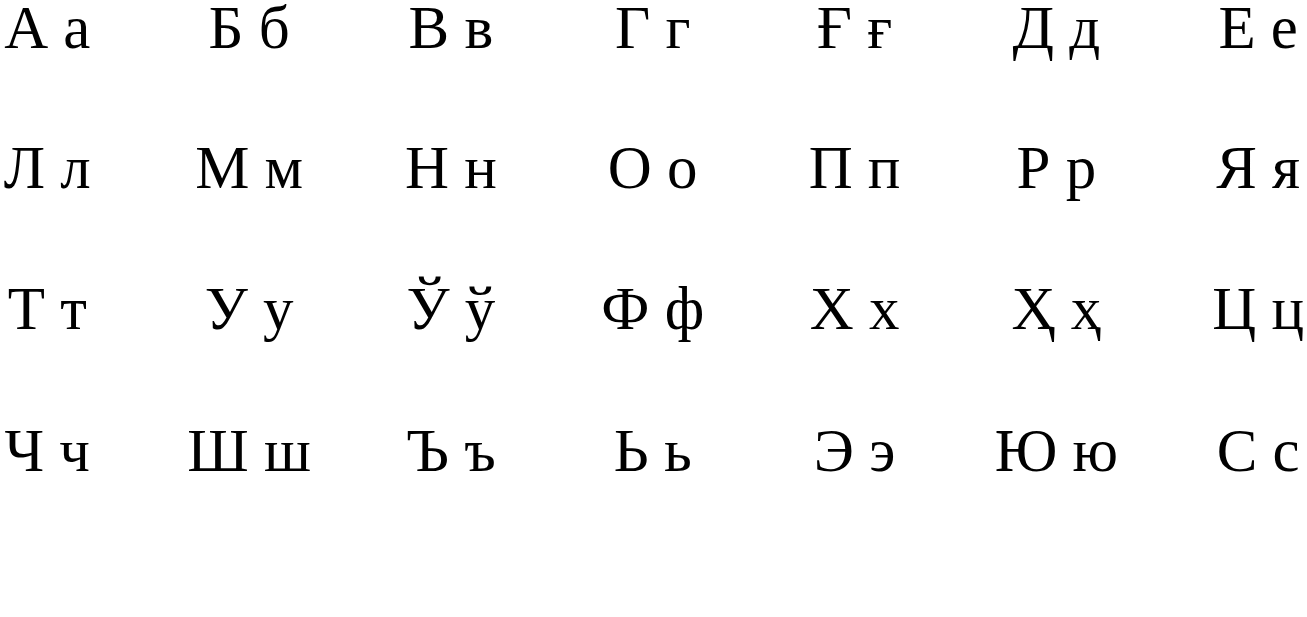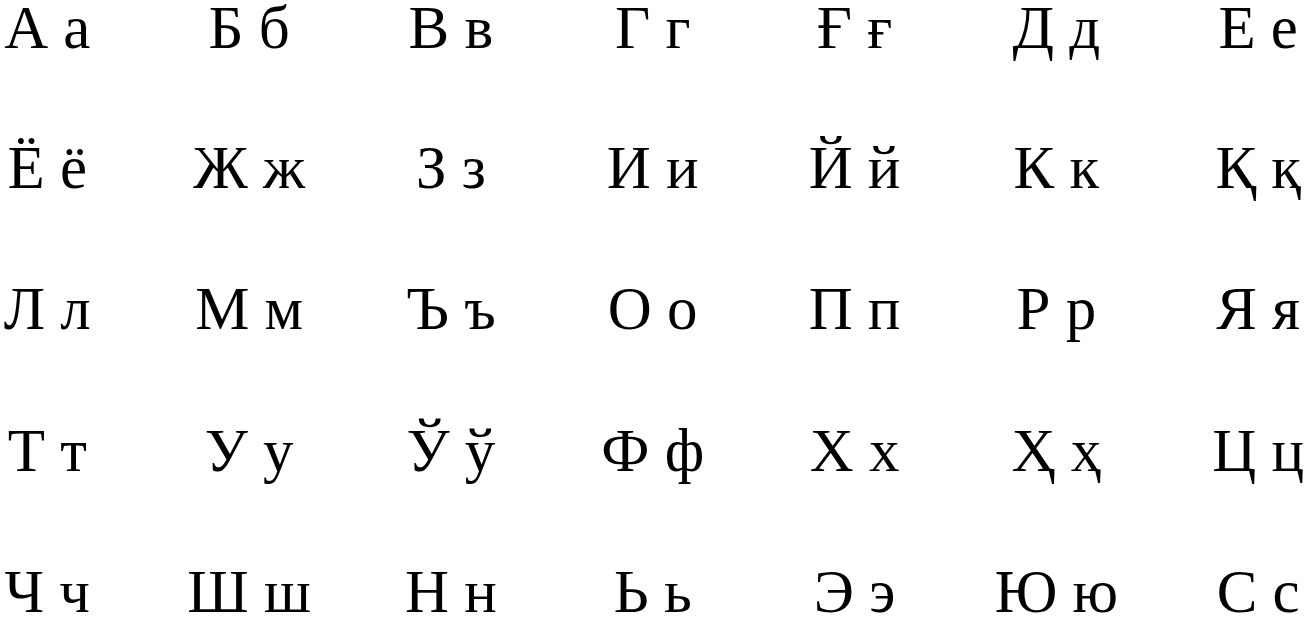+ row: (47, 168)
(451, 168) Н н -> (451, 309) Ъ ъ
(451, 450) Ъ ъ -> (451, 591) Н н
